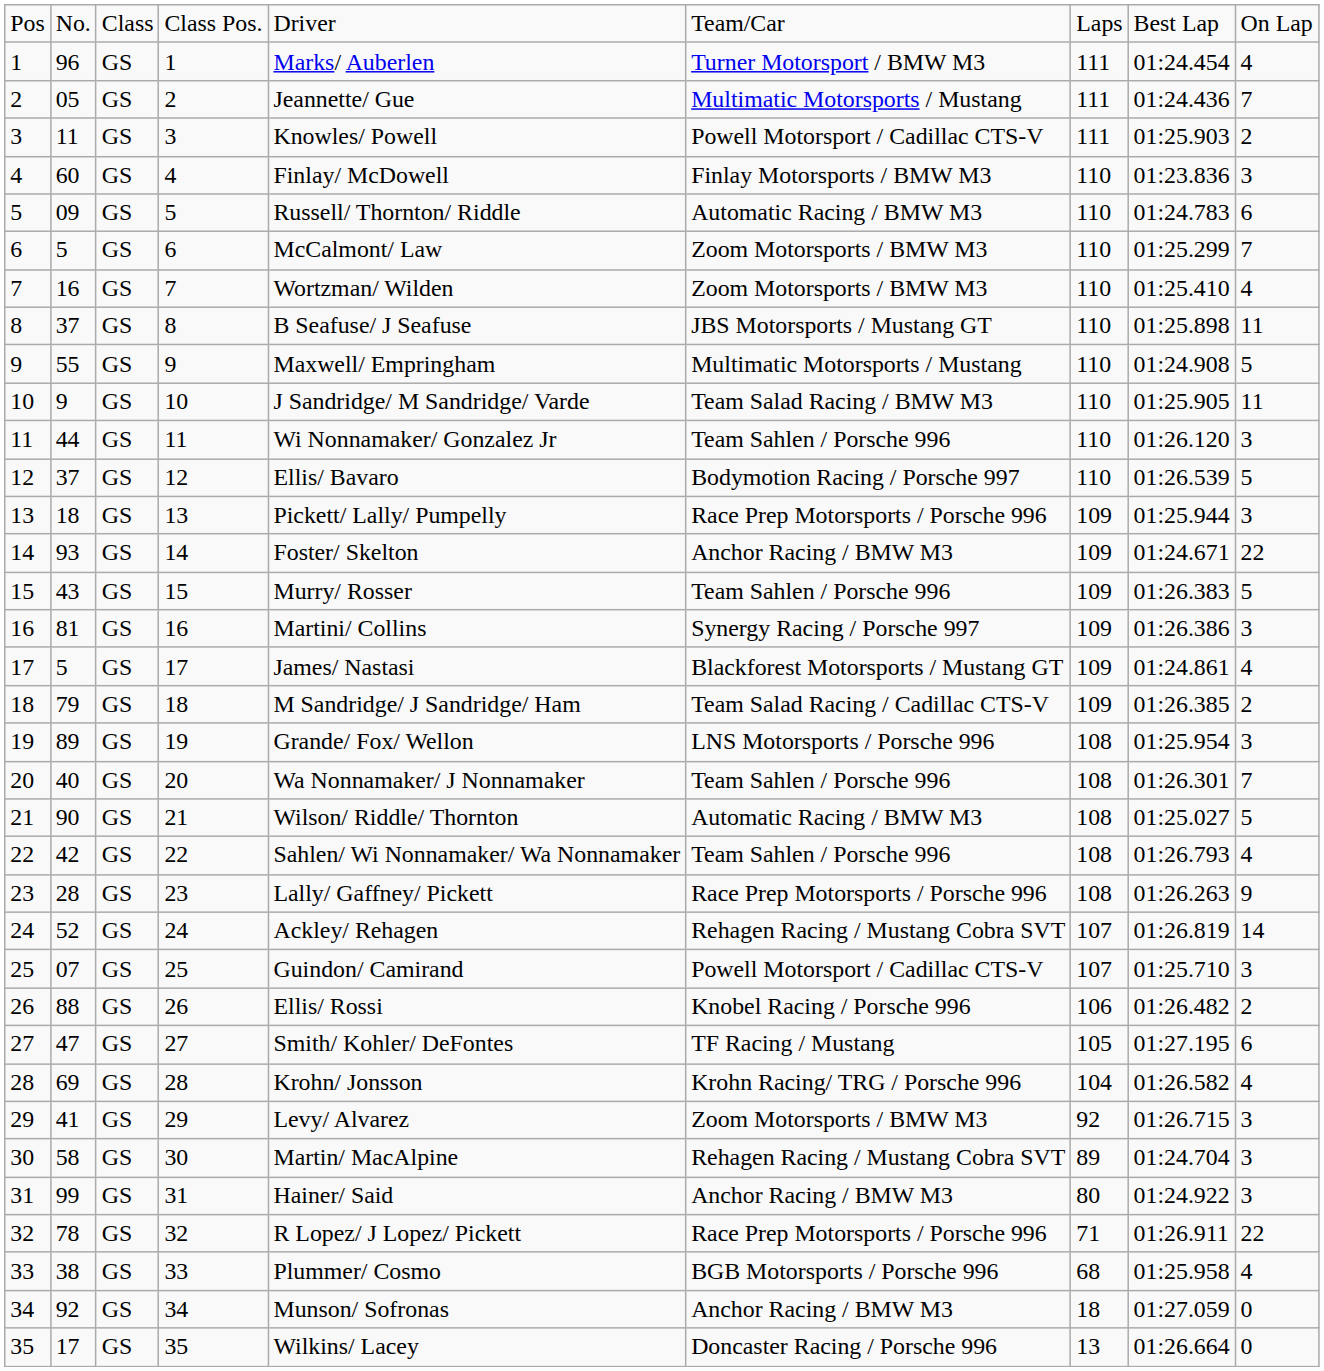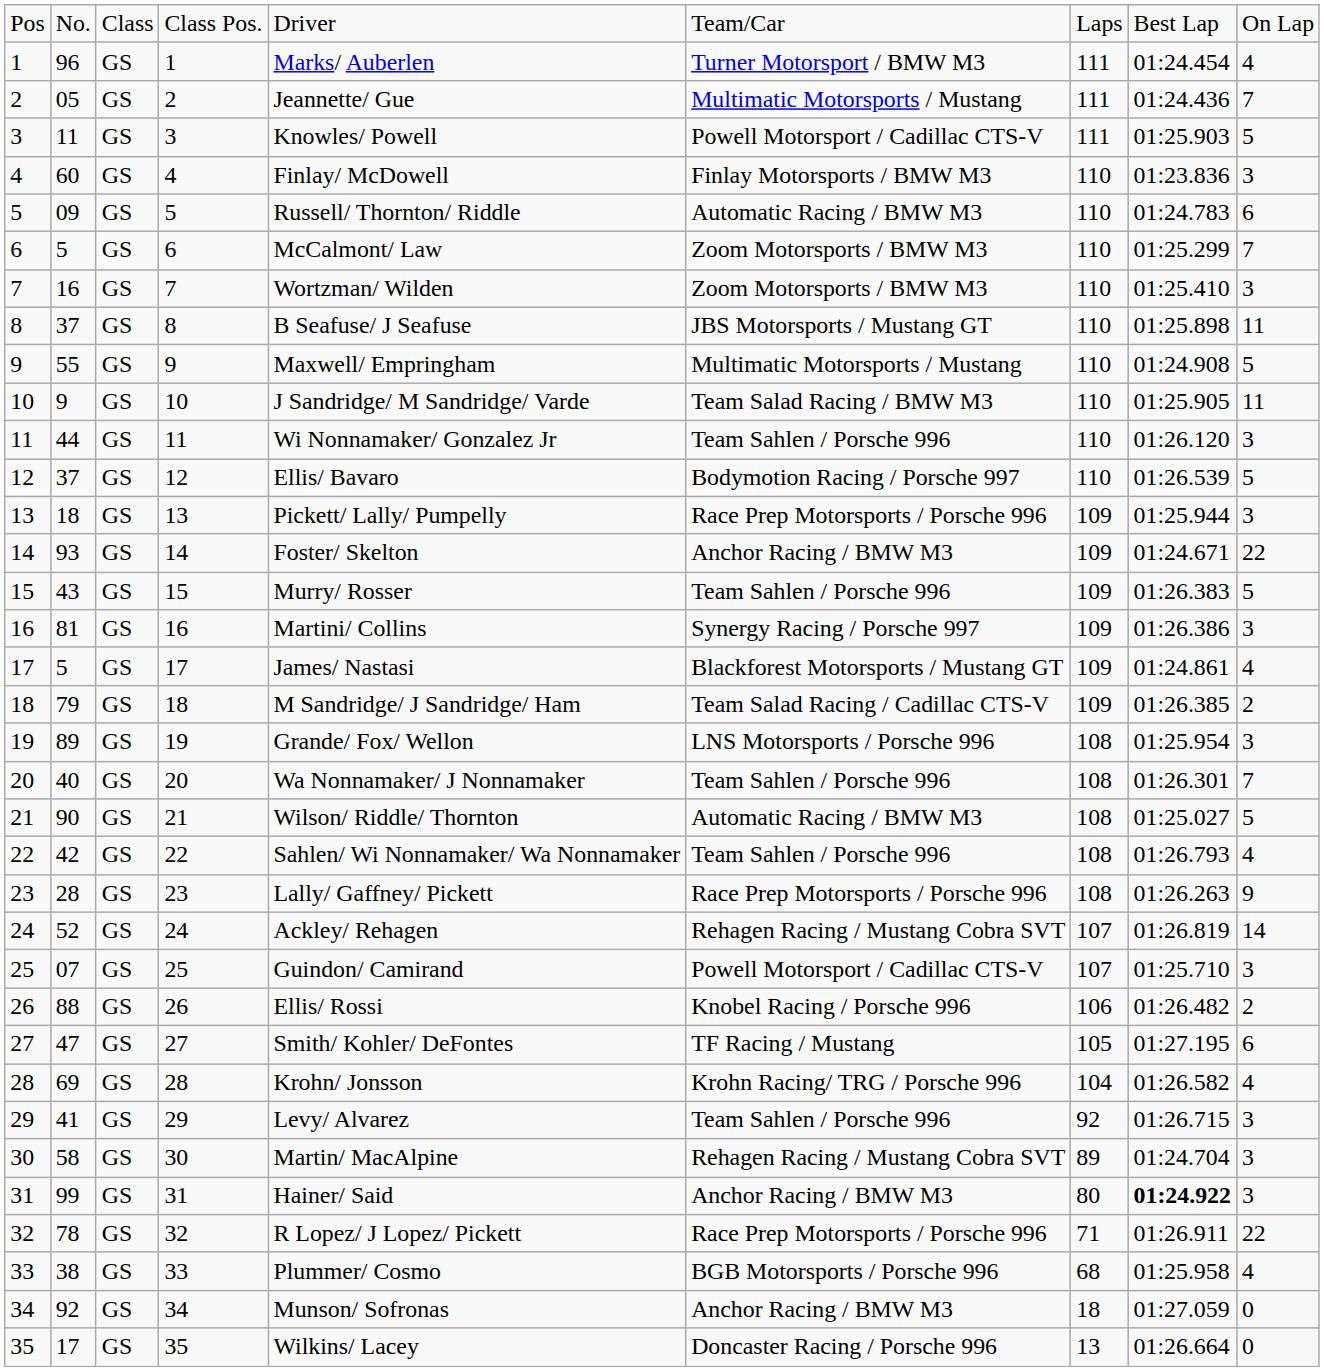(1247, 136) 2 -> (1248, 136) 5
(1247, 288) 4 -> (1248, 288) 3
(839, 1119) Zoom Motorsports / BMW M3 -> (821, 1119) Team Sahlen / Porsche 996
(1182, 1195) normal -> (1182, 1195) bold
